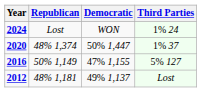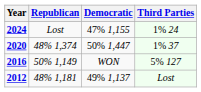(108, 29) WON -> (108, 29) 47% 1,155
(108, 62) 47% 1,155 -> (108, 62) WON
